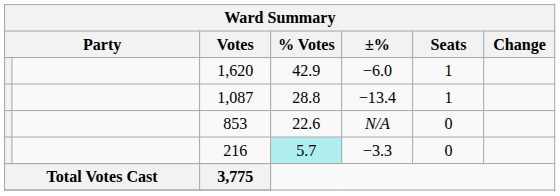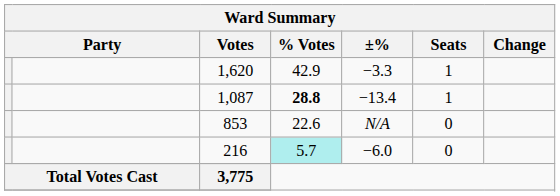(377, 71) −6.0 -> (377, 71) −3.3
(306, 97) normal -> (306, 97) bold
(377, 150) −3.3 -> (377, 150) −6.0
